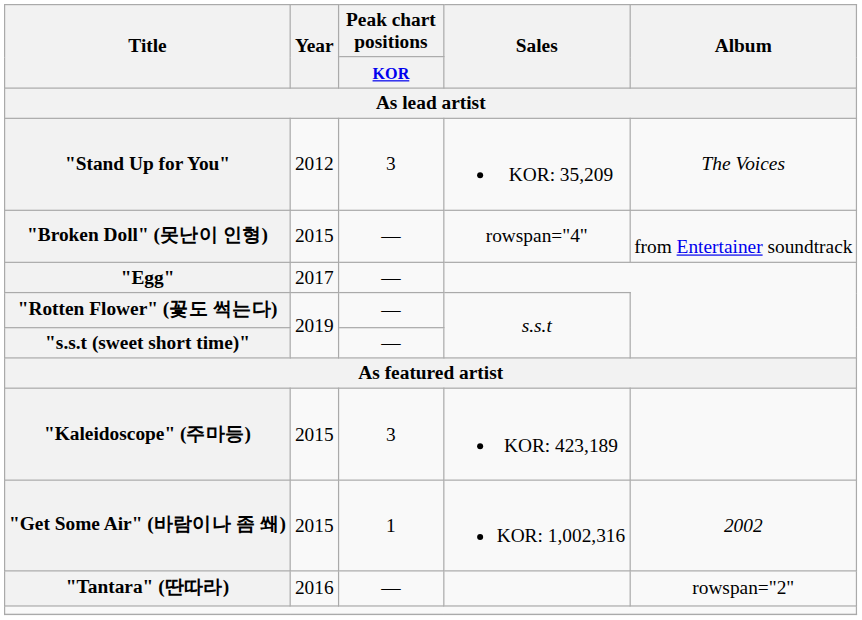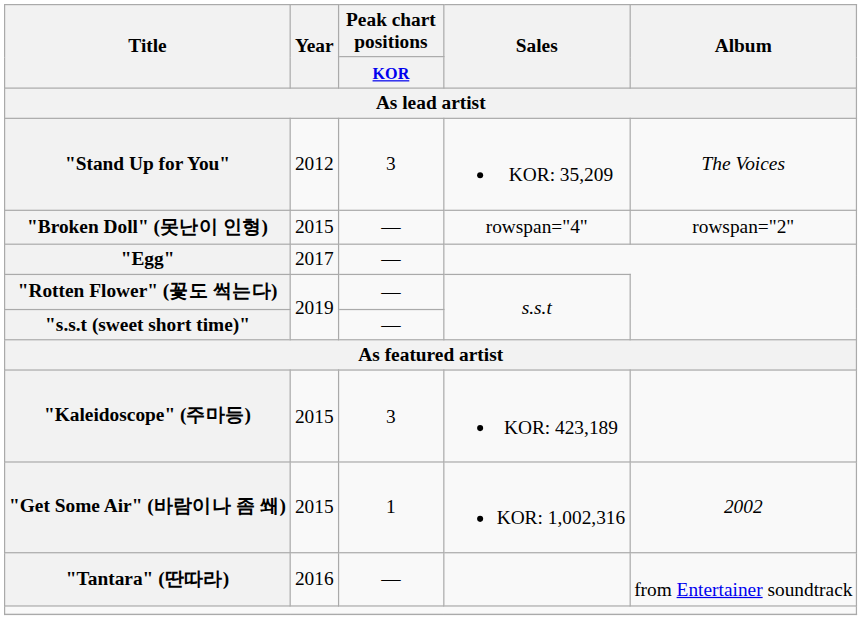(743, 246) from Entertainer soundtrack -> (743, 226) rowspan="2"
(743, 588) rowspan="2" -> (743, 589) from Entertainer soundtrack
